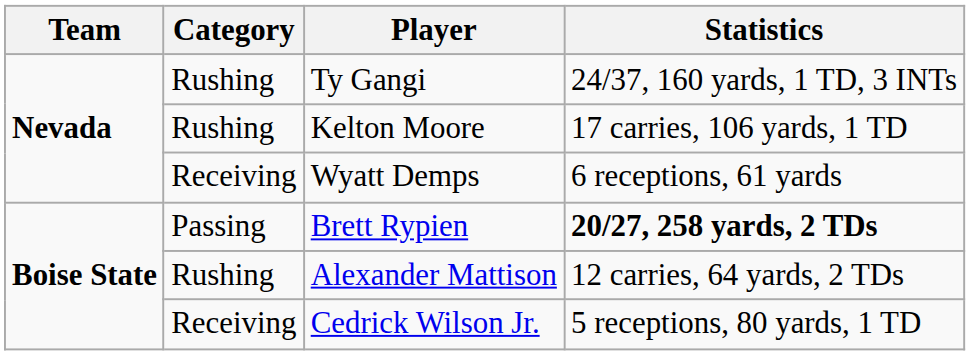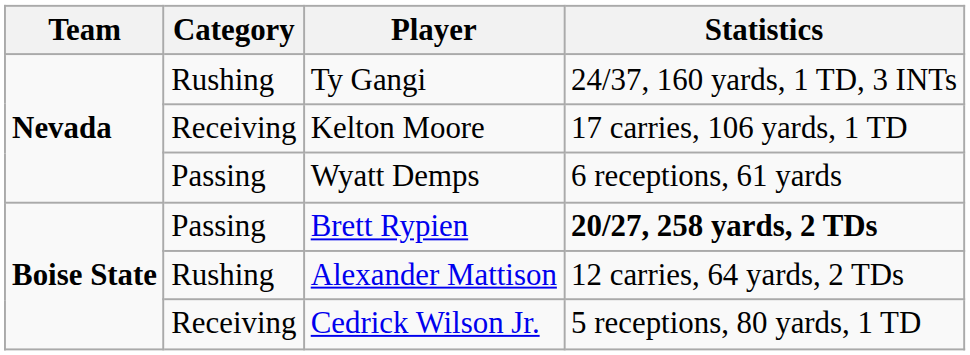(223, 127) Rushing -> (234, 127) Receiving
(234, 176) Receiving -> (218, 176) Passing
